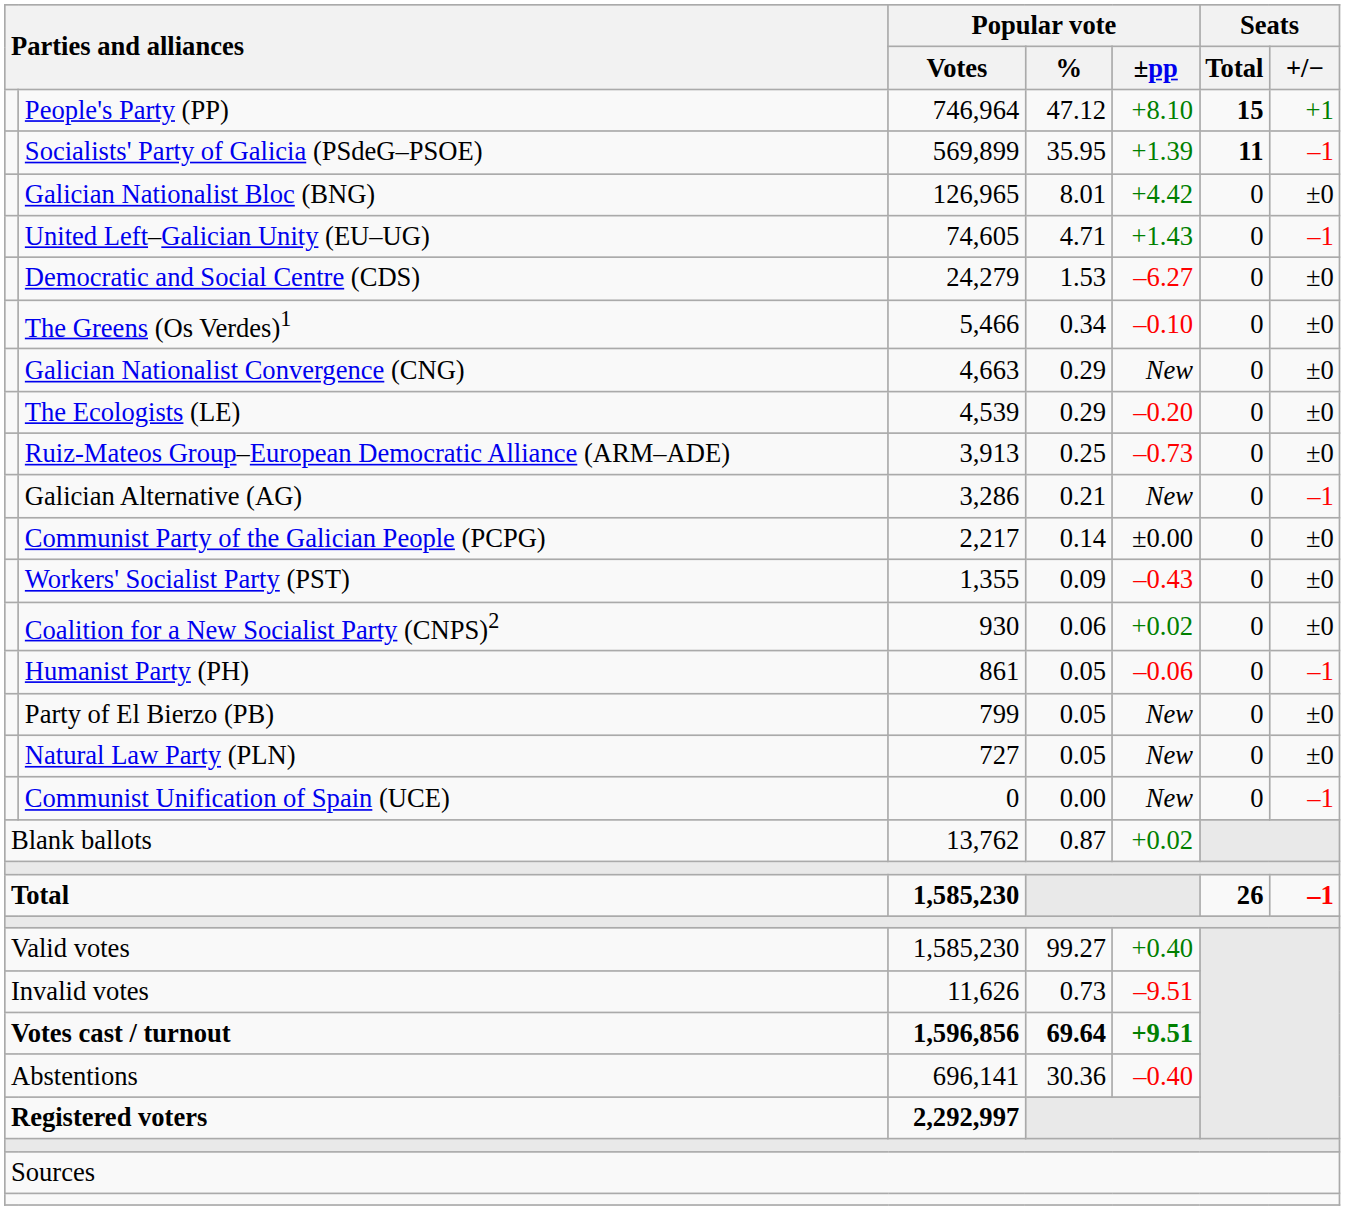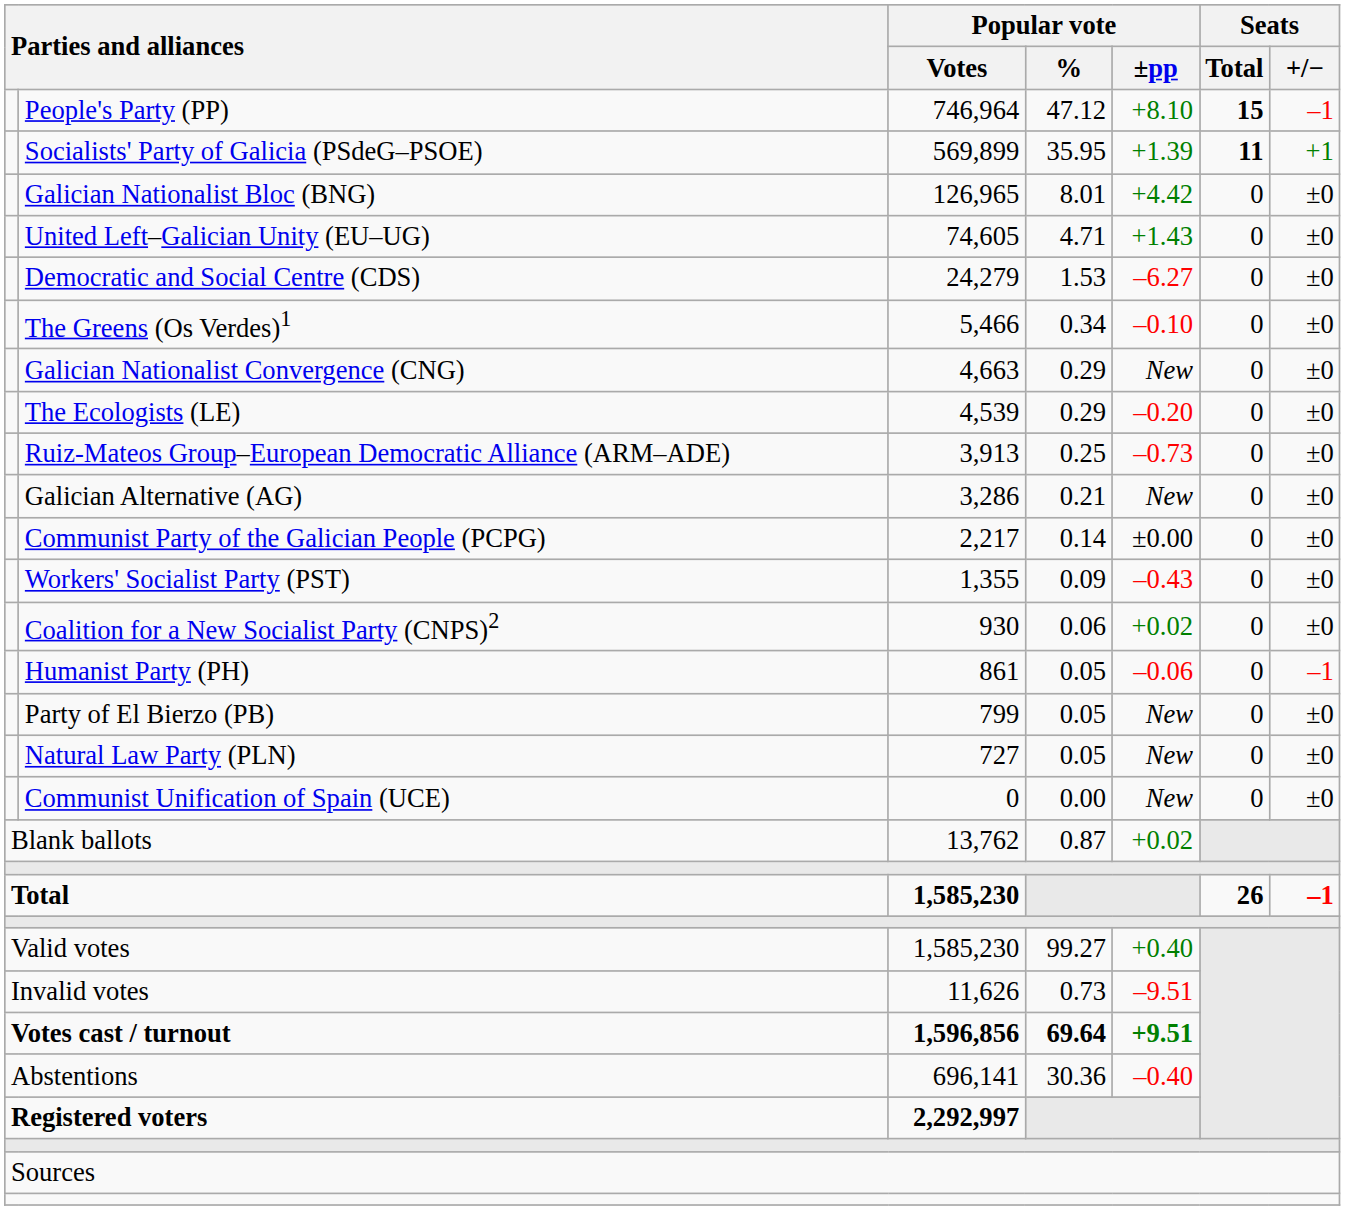(1320, 109) +1 -> (1320, 109) –1
(1320, 151) –1 -> (1320, 151) +1
(1320, 236) –1 -> (1320, 236) ±0
(1320, 496) –1 -> (1320, 496) ±0
(1320, 798) –1 -> (1320, 798) ±0
